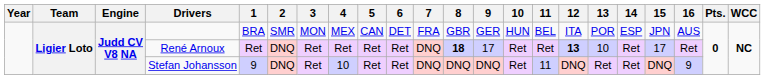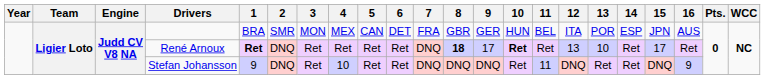(254, 49) normal -> (254, 49) bold
(518, 49) normal -> (518, 49) bold
(573, 49) bold -> (573, 49) normal
